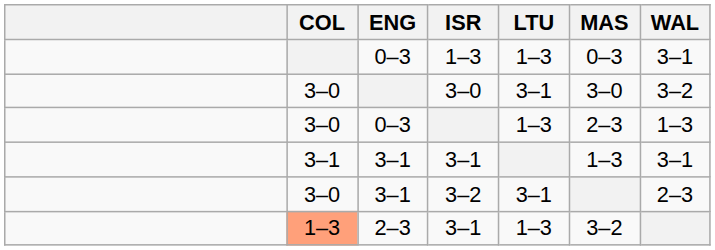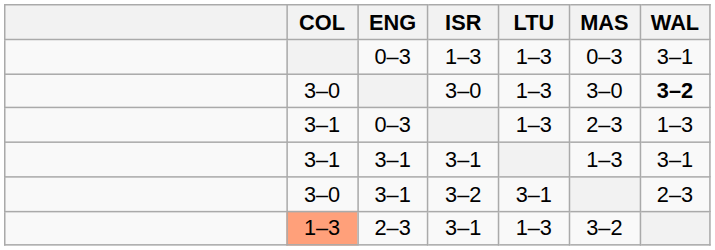(534, 91) 3–1 -> (534, 91) 1–3
(675, 91) normal -> (675, 91) bold
(322, 125) 3–0 -> (322, 125) 3–1
